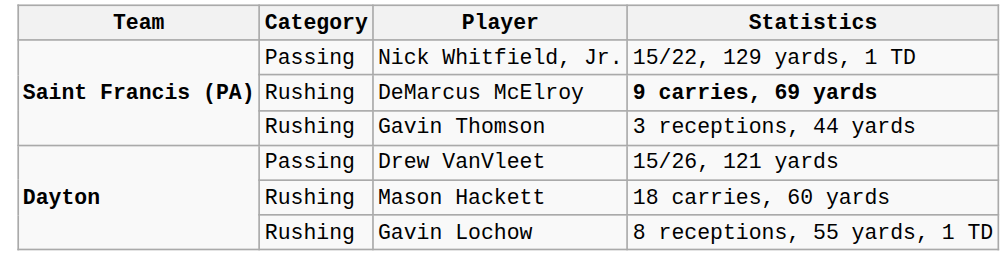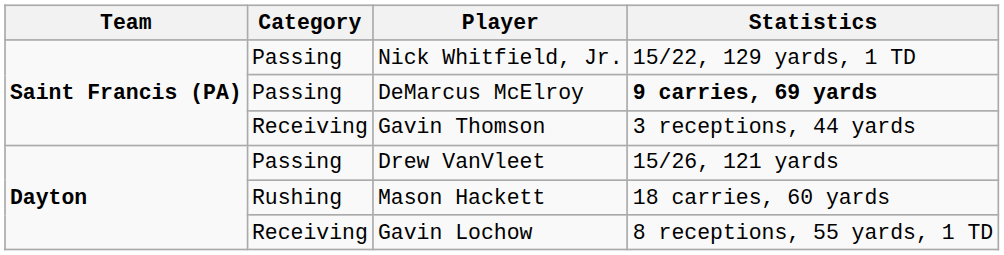(310, 93) Rushing -> (297, 93) Passing
(310, 128) Rushing -> (310, 128) Receiving
(310, 233) Rushing -> (310, 233) Receiving
